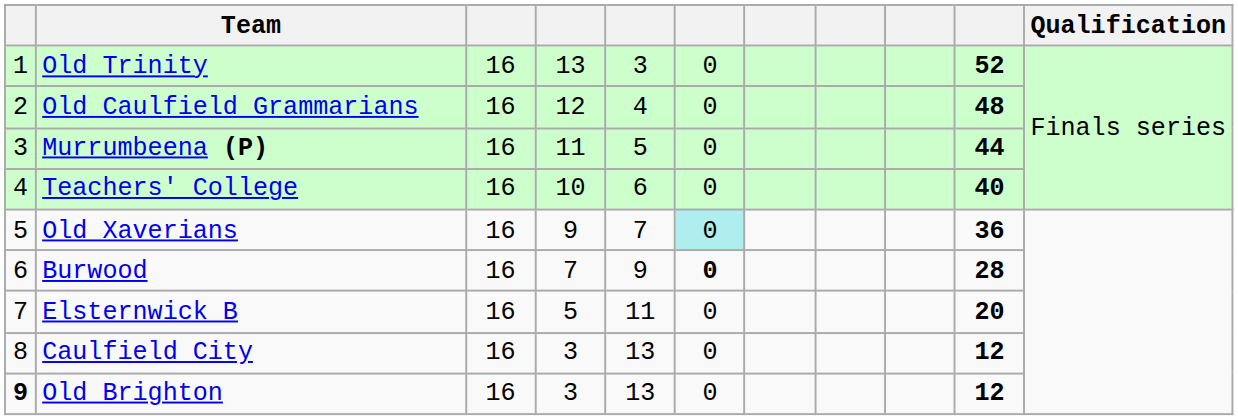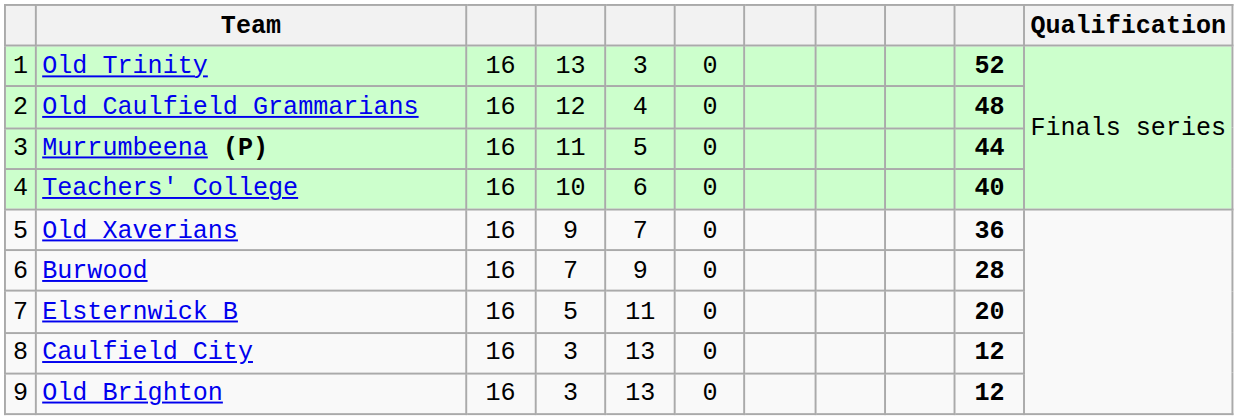(710, 230) paleturquoise background -> (710, 230) no background
(710, 271) bold -> (710, 271) normal
(21, 393) bold -> (21, 393) normal
